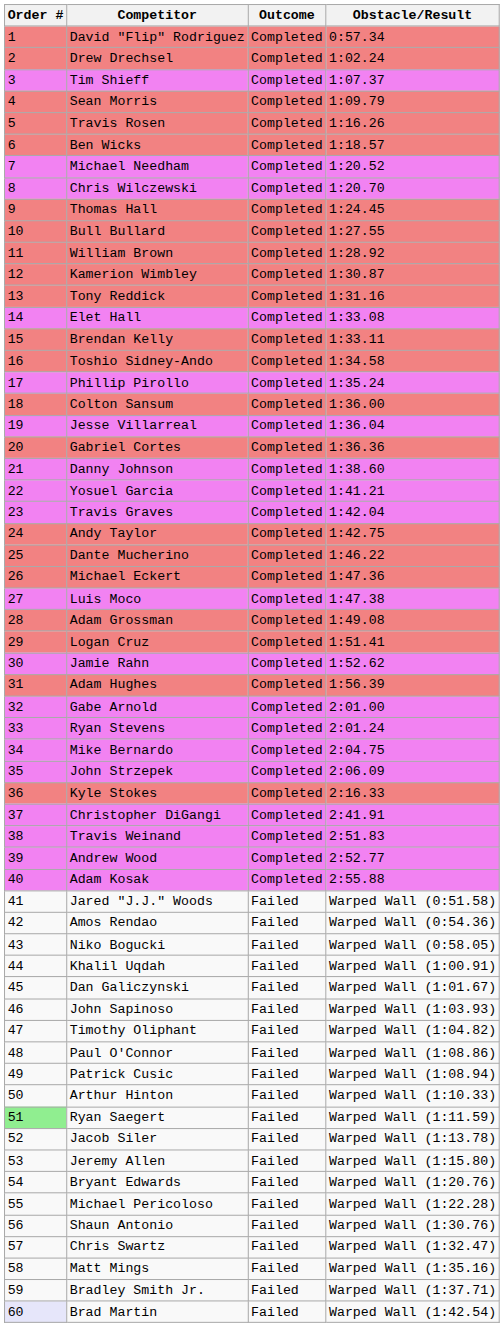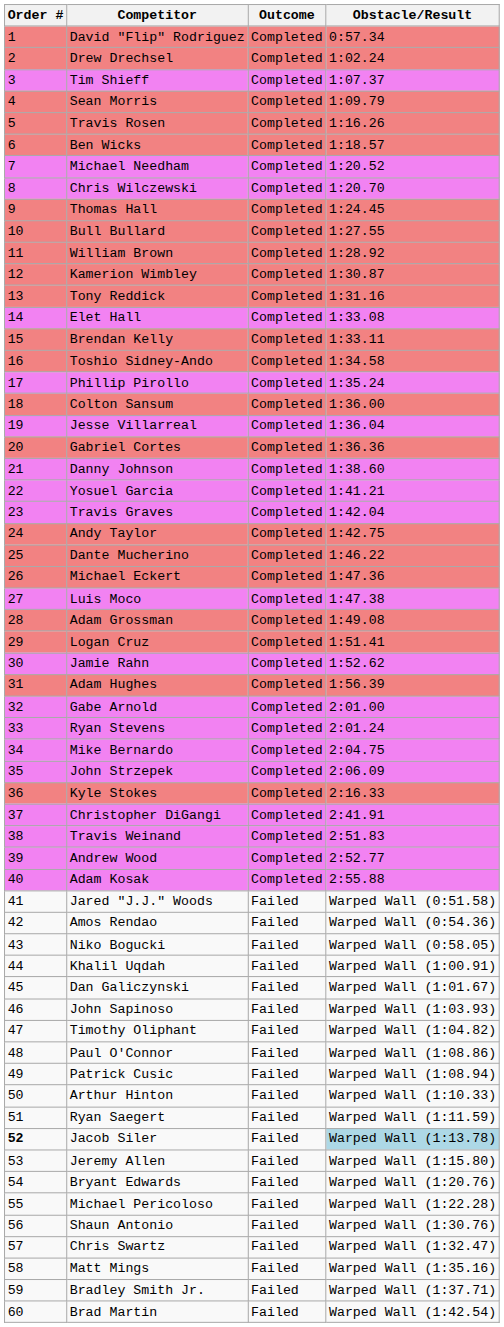(16, 1117) lightgreen background -> (16, 1117) no background
(16, 1139) normal -> (16, 1139) bold
(413, 1139) no background -> (413, 1139) lightblue background
(16, 1312) lavender background -> (16, 1312) no background
